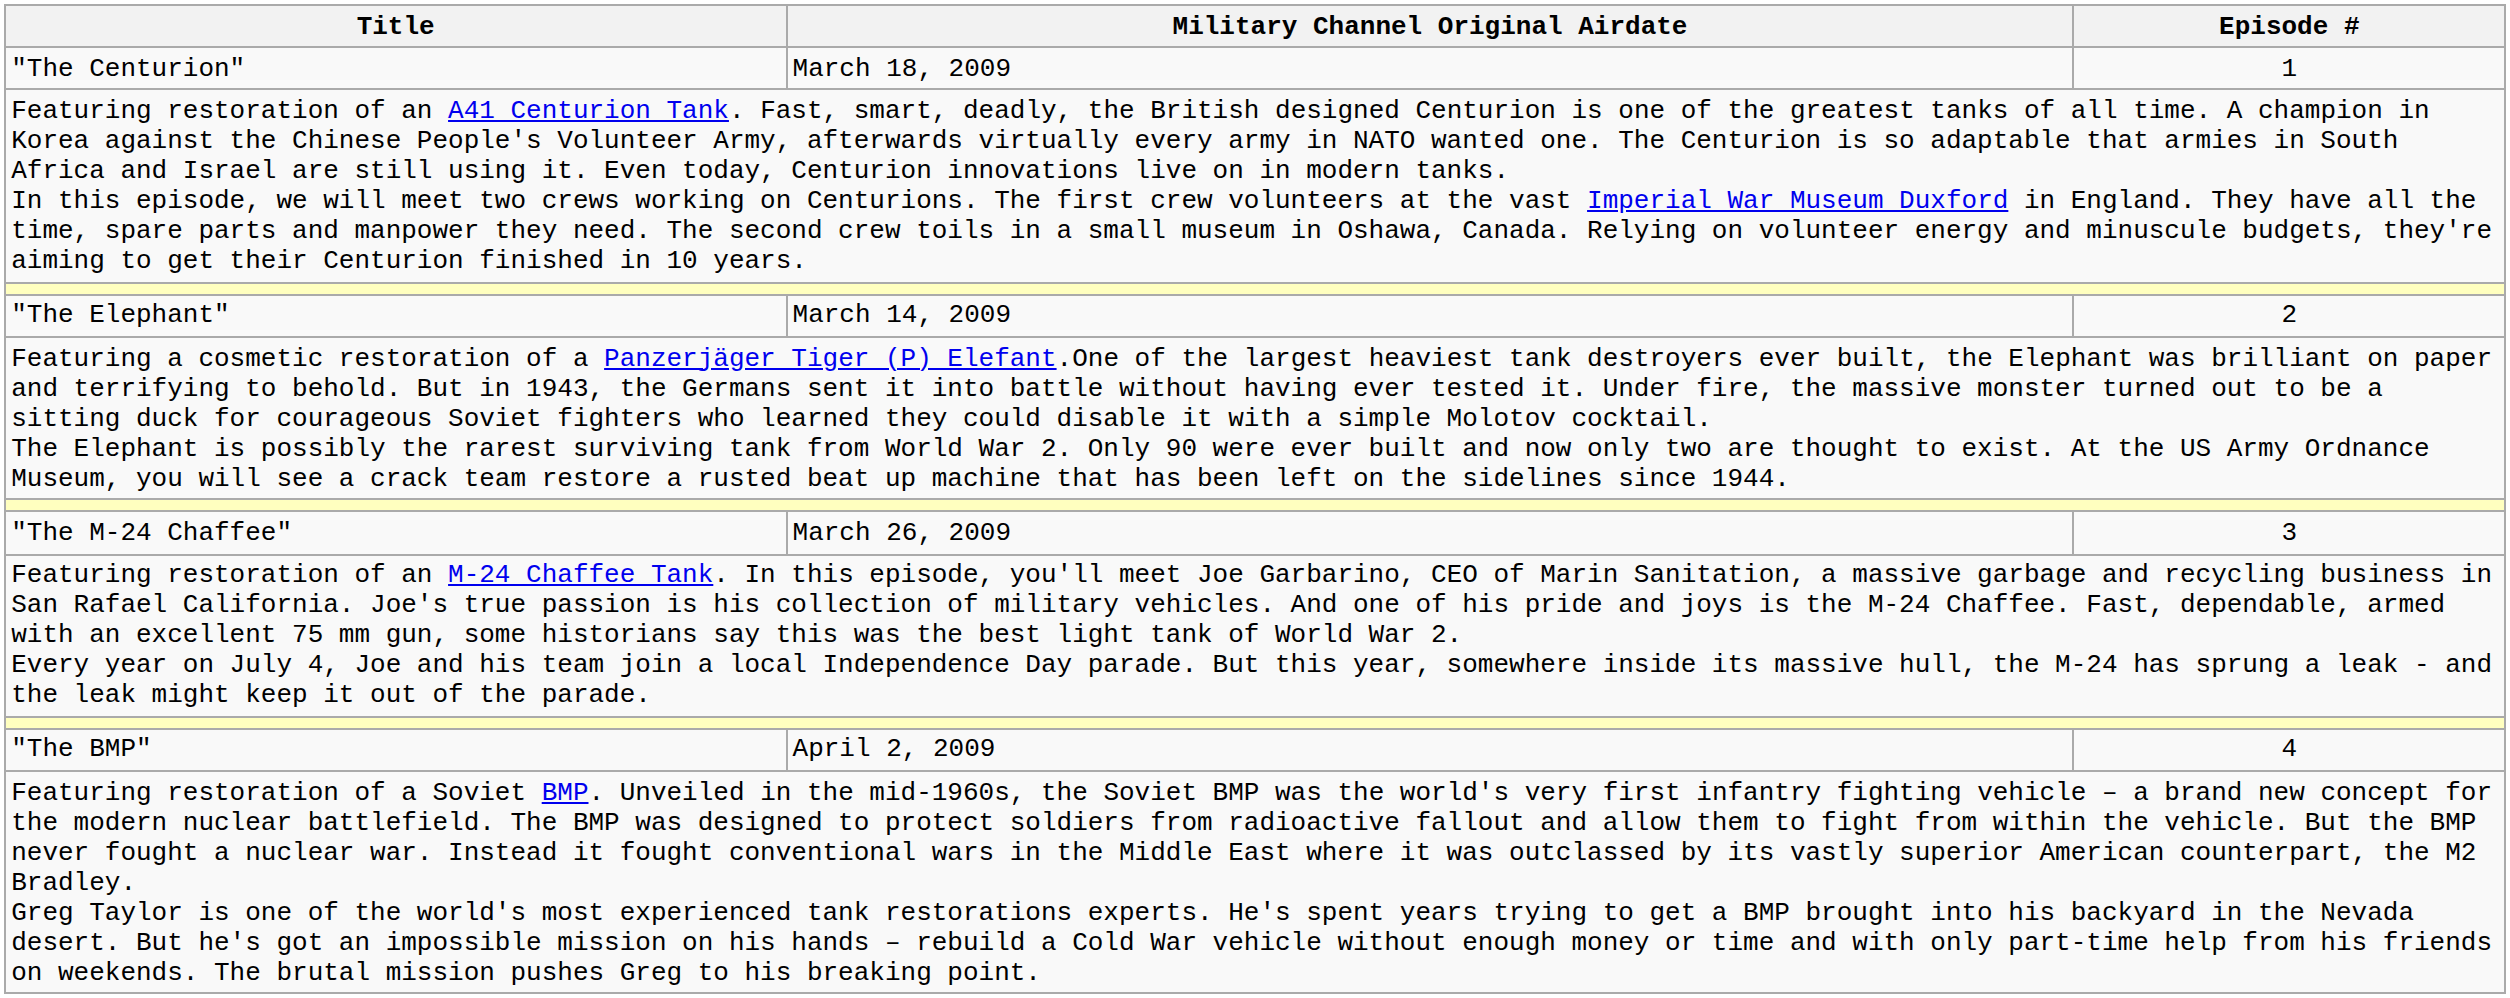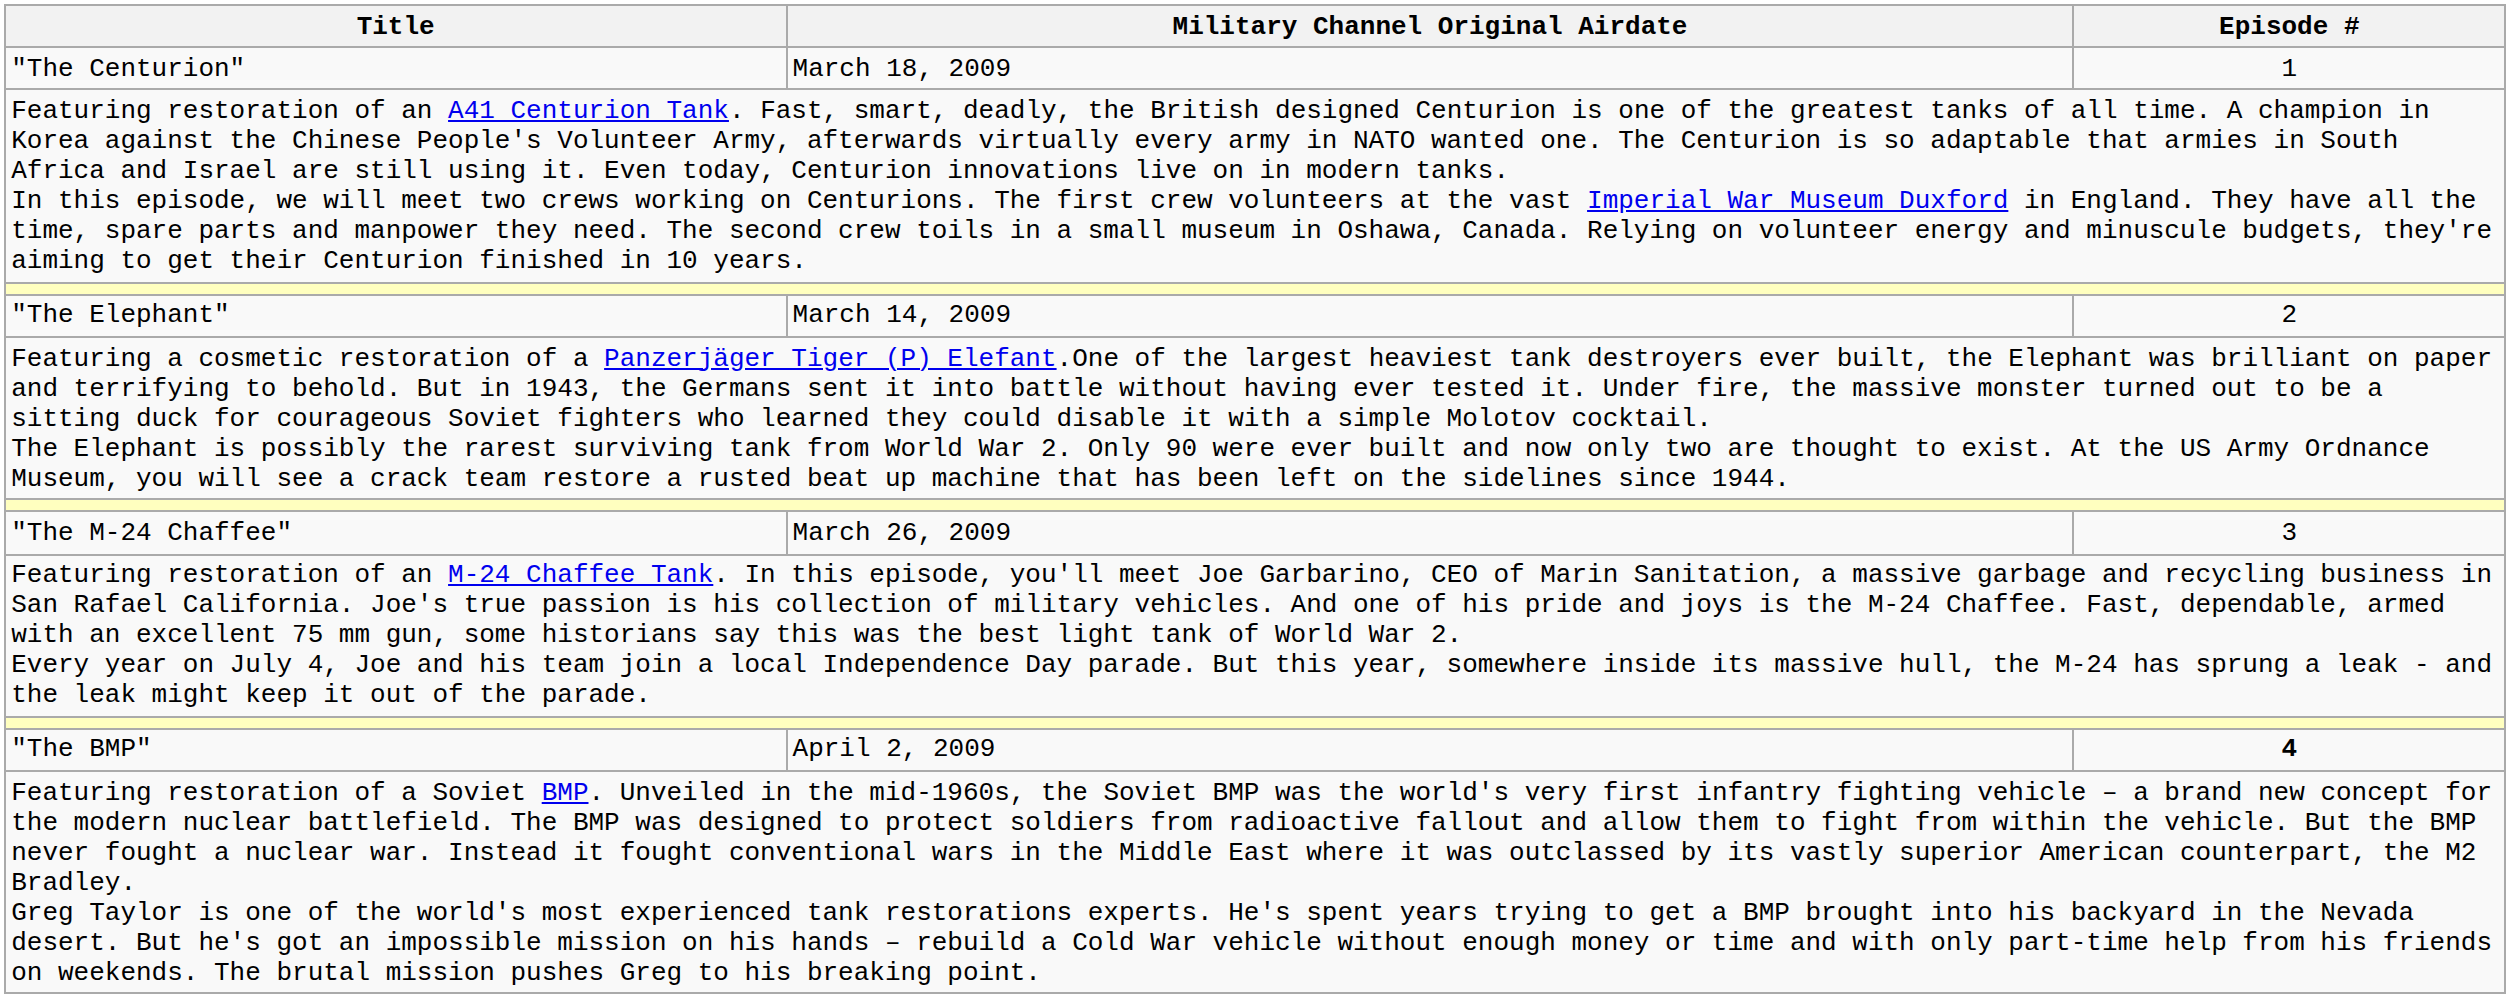(2289, 750) normal -> (2289, 750) bold
